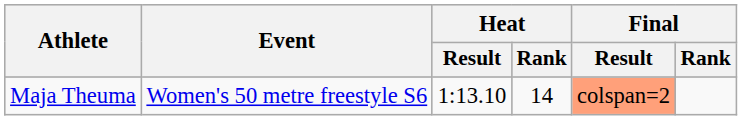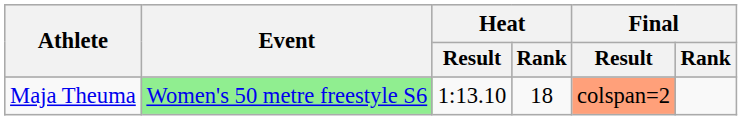(287, 96) no background -> (287, 96) lightgreen background
(542, 96) 14 -> (542, 96) 18
